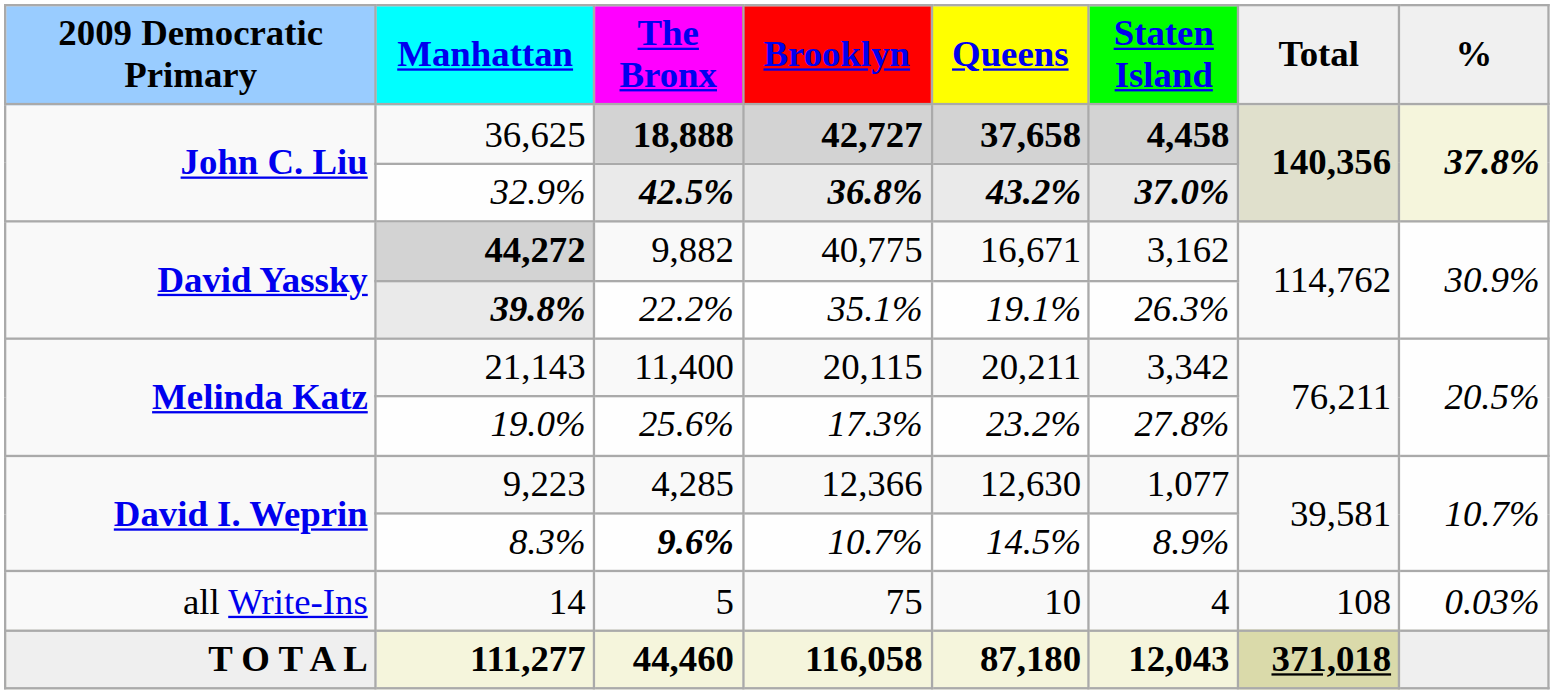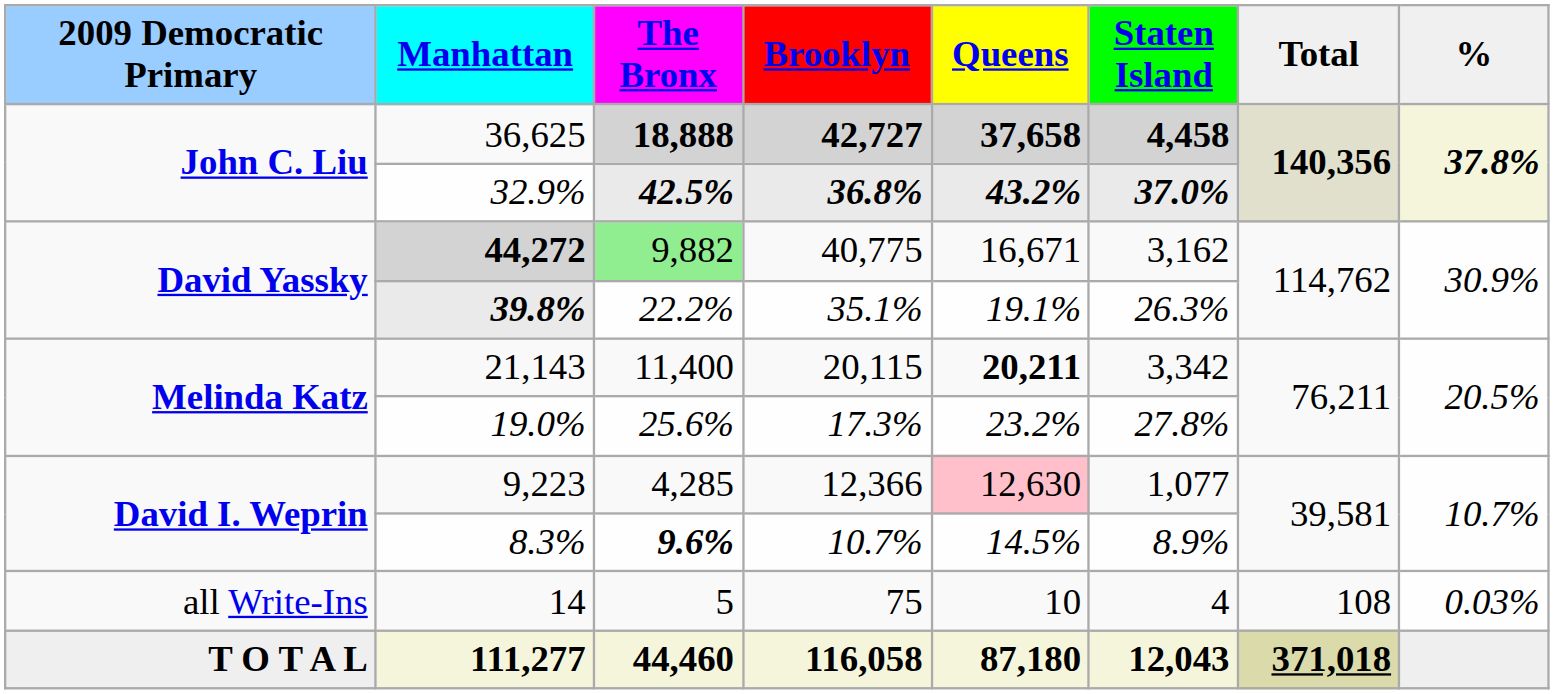(693, 250) no background -> (693, 250) lightgreen background
(1031, 366) normal -> (1031, 366) bold
(1030, 483) no background -> (1030, 483) pink background
